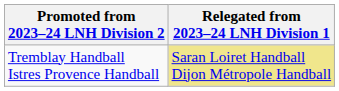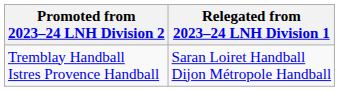(251, 65) khaki background -> (251, 65) no background
